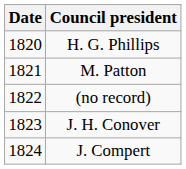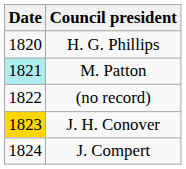(25, 71) no background -> (25, 71) paleturquoise background
(25, 124) no background -> (25, 124) gold background
